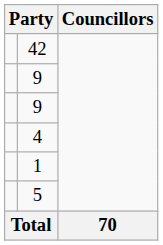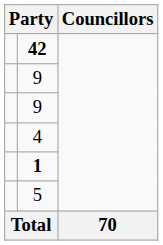(37, 48) normal -> (37, 48) bold
(37, 166) normal -> (37, 166) bold
